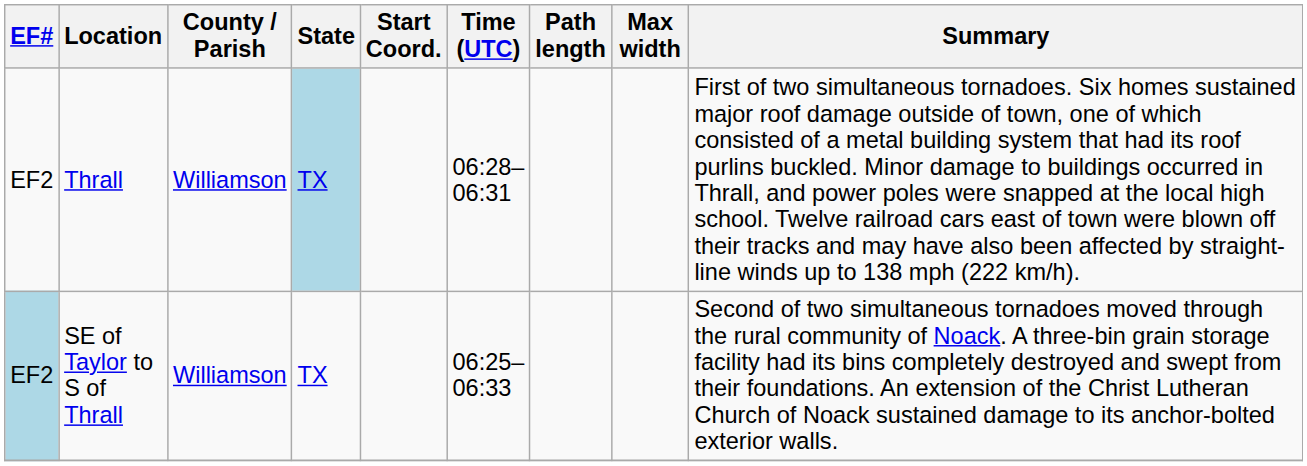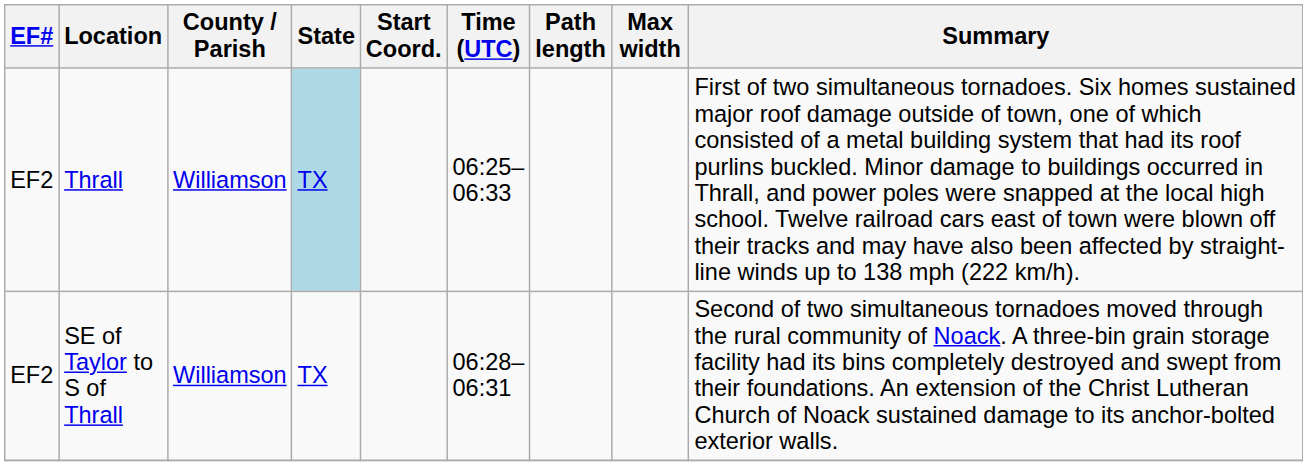(488, 179) 06:28–06:31 -> (488, 179) 06:25–06:33
(32, 375) lightblue background -> (32, 375) no background
(488, 375) 06:25–06:33 -> (488, 375) 06:28–06:31
